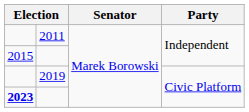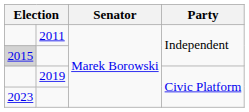(20, 55) no background -> (20, 55) lightgrey background
(20, 96) bold -> (20, 96) normal
